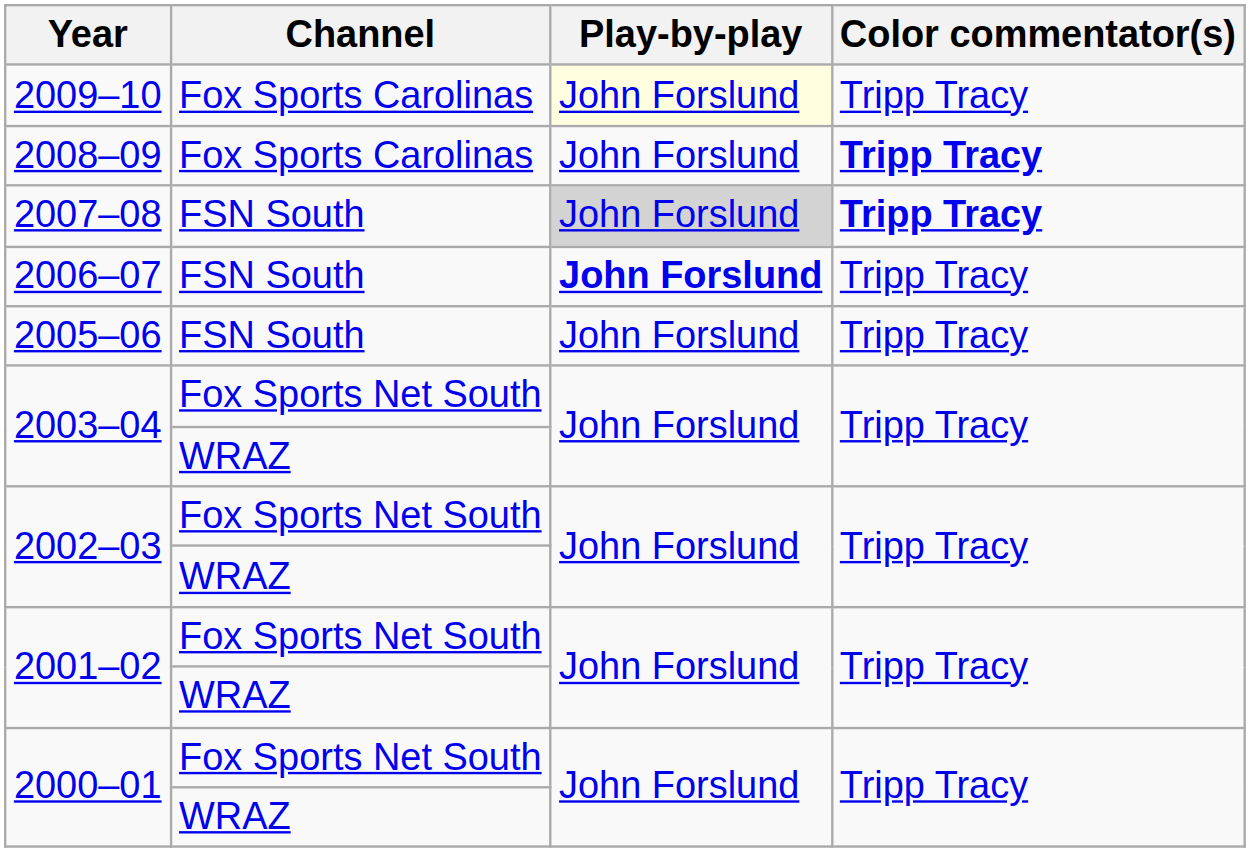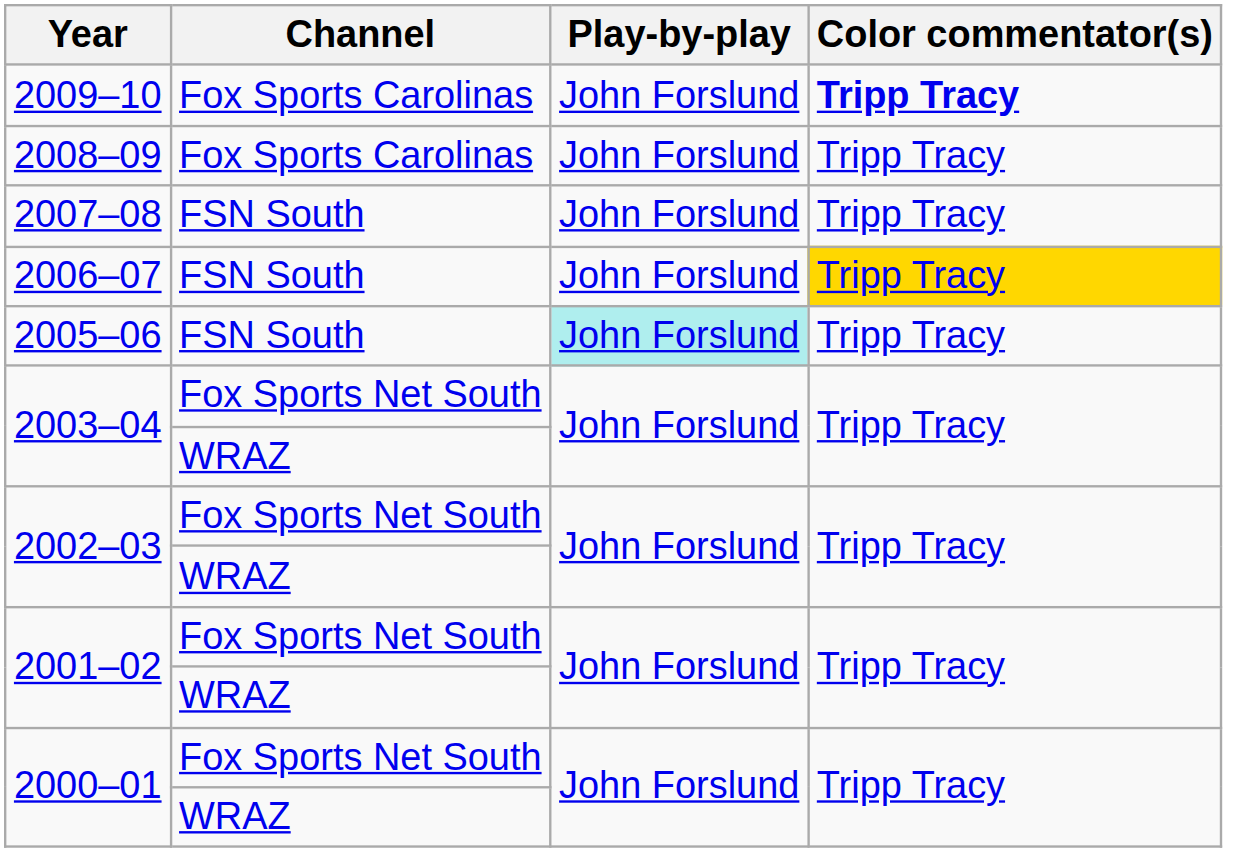(679, 94) lightyellow background -> (679, 94) no background
(934, 94) normal -> (918, 94) bold
(941, 154) bold -> (911, 154) normal
(679, 214) lightgrey background -> (679, 214) no background
(941, 214) bold -> (911, 214) normal
(691, 275) bold -> (679, 275) normal
(934, 275) no background -> (911, 275) gold background
(679, 335) no background -> (679, 335) paleturquoise background
